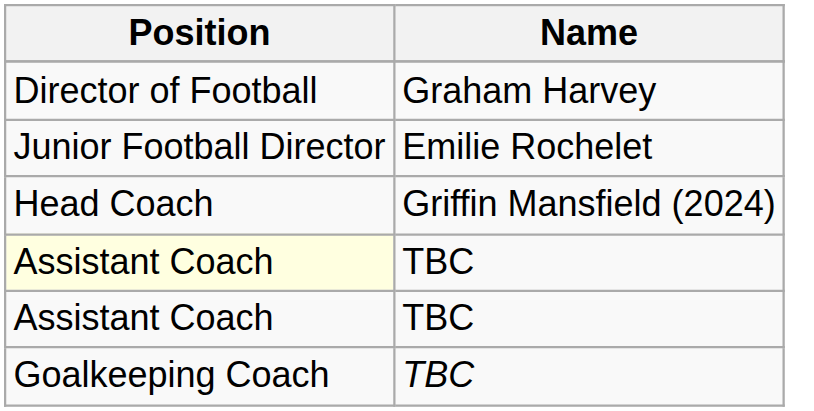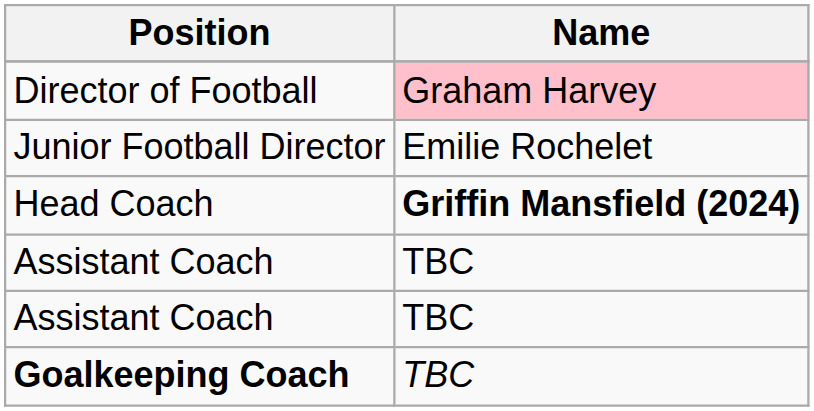(529, 90) no background -> (529, 90) pink background
(589, 204) normal -> (601, 204) bold
(143, 261) lightyellow background -> (143, 261) no background
(172, 375) normal -> (181, 375) bold
